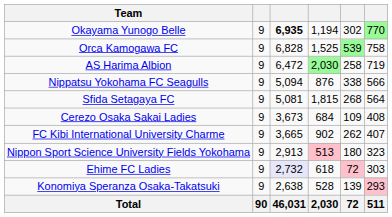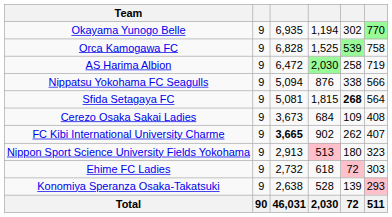(289, 31) bold -> (289, 31) normal
(352, 100) normal -> (352, 100) bold
(289, 134) normal -> (289, 134) bold
(289, 169) lavender background -> (289, 169) no background
